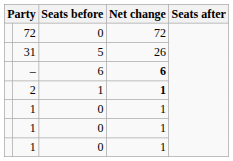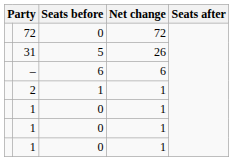(163, 71) bold -> (163, 71) normal
(163, 90) bold -> (163, 90) normal
